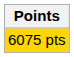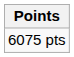(37, 40) gold background -> (37, 40) no background
